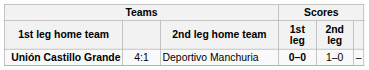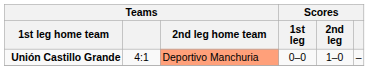(211, 57) no background -> (211, 57) lightsalmon background
(297, 57) bold -> (297, 57) normal
